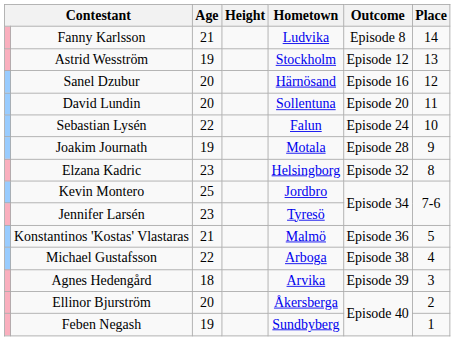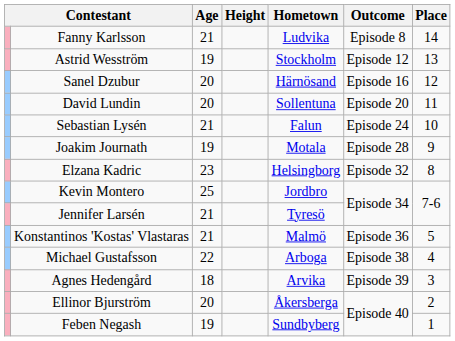(207, 125) 22 -> (207, 125) 21
(207, 214) 23 -> (207, 214) 21
